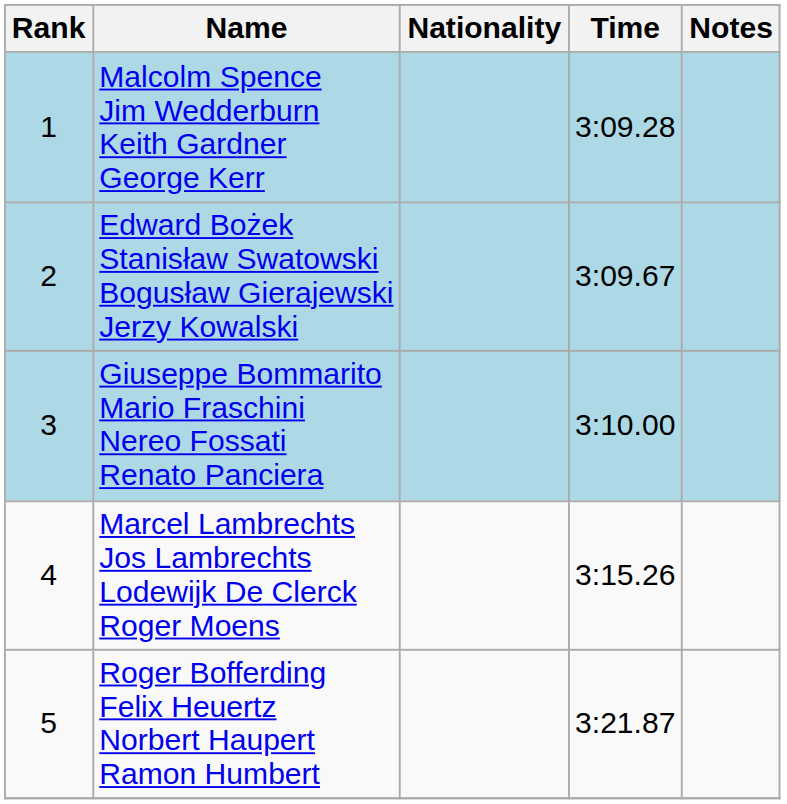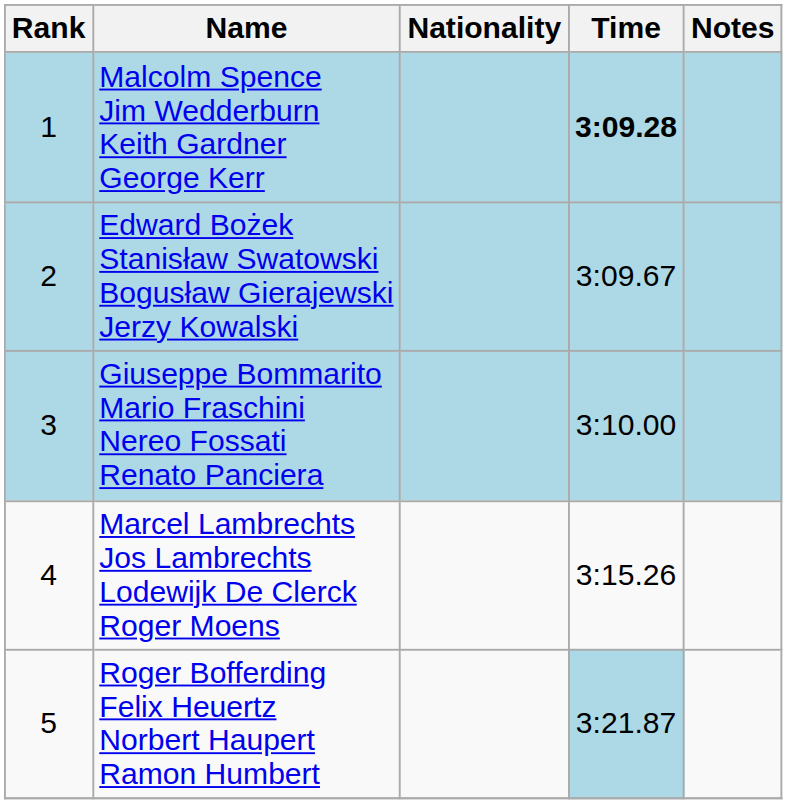(625, 126) normal -> (626, 126) bold
(625, 723) no background -> (626, 723) lightblue background
